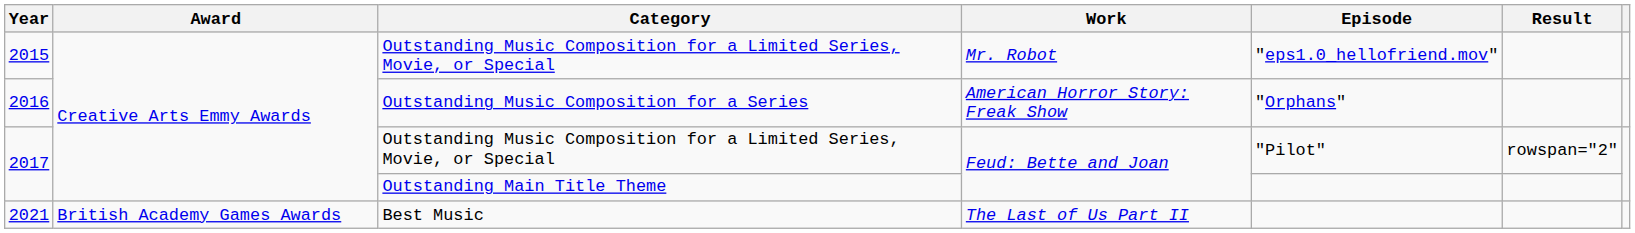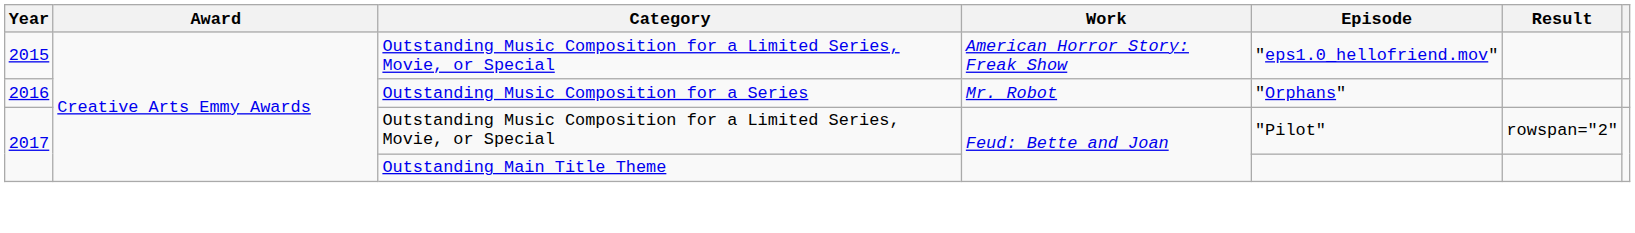(1011, 56) Mr. Robot -> (1077, 56) American Horror Story: Freak Show
(1077, 103) American Horror Story: Freak Show -> (1011, 93) Mr. Robot
- row: (29, 215)
